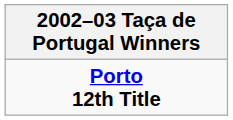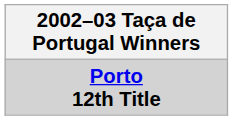(116, 87) no background -> (116, 87) lightgrey background
